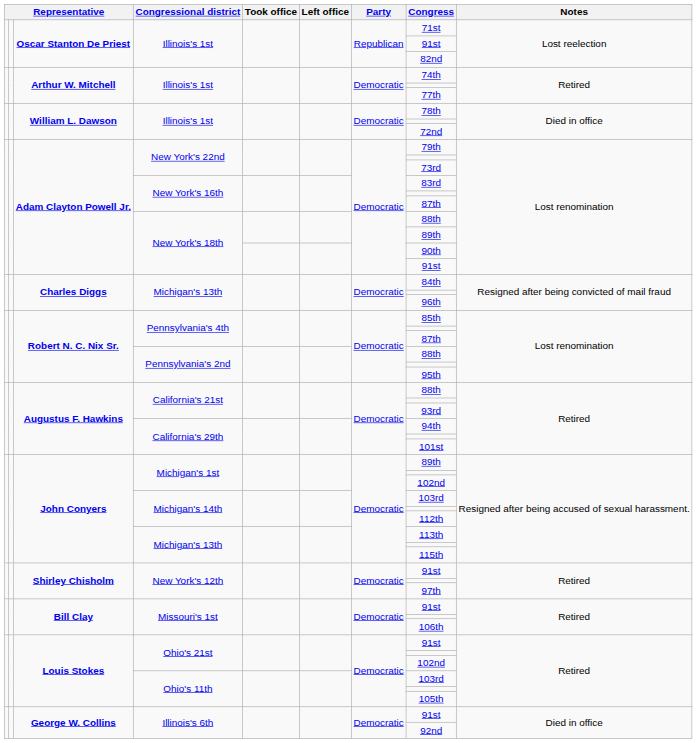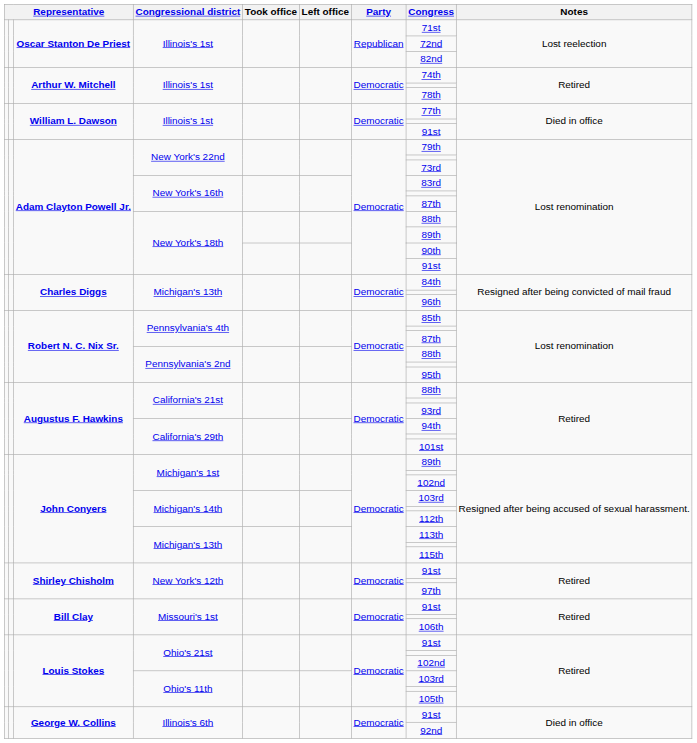(431, 43) 91st -> (431, 43) 72nd
(431, 95) 77th -> (431, 95) 78th
(431, 111) 78th -> (431, 111) 77th
(431, 131) 72nd -> (431, 131) 91st
